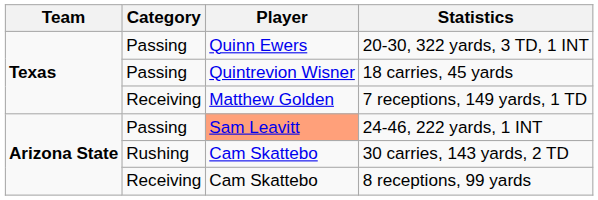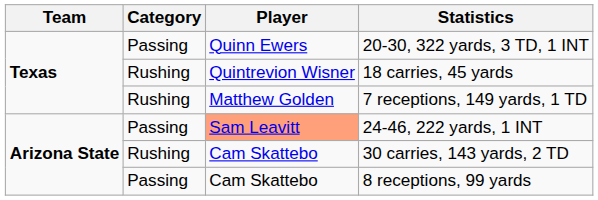(157, 72) Passing -> (159, 72) Rushing
(164, 99) Receiving -> (159, 99) Rushing
(164, 181) Receiving -> (158, 181) Passing
